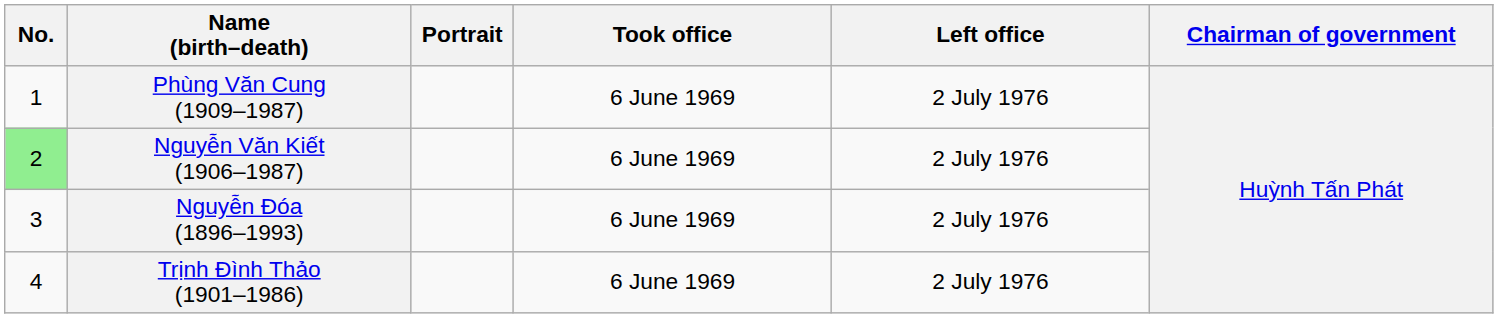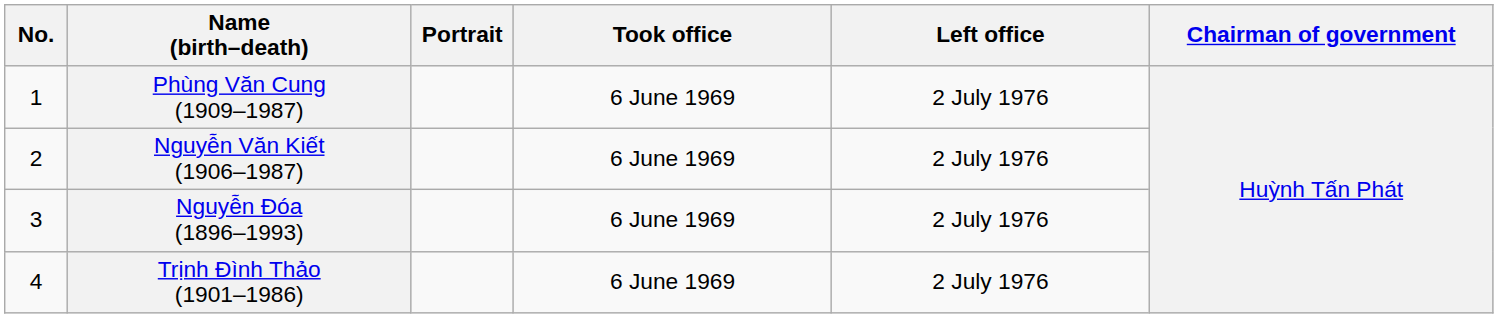(36, 158) lightgreen background -> (36, 158) no background
